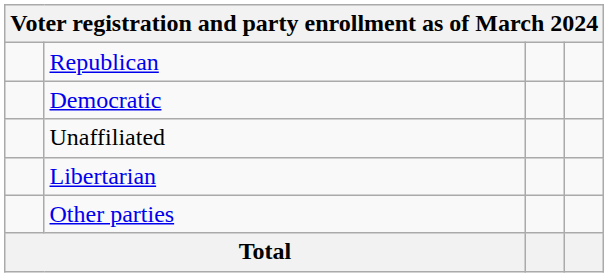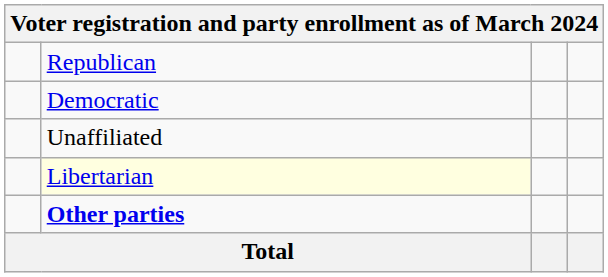(103, 175) no background -> (100, 175) lightyellow background
(112, 213) normal -> (115, 213) bold
